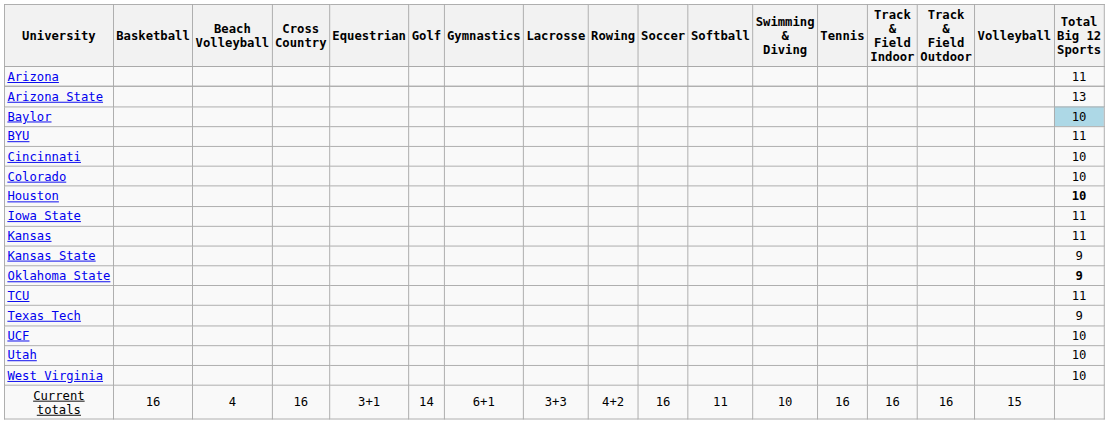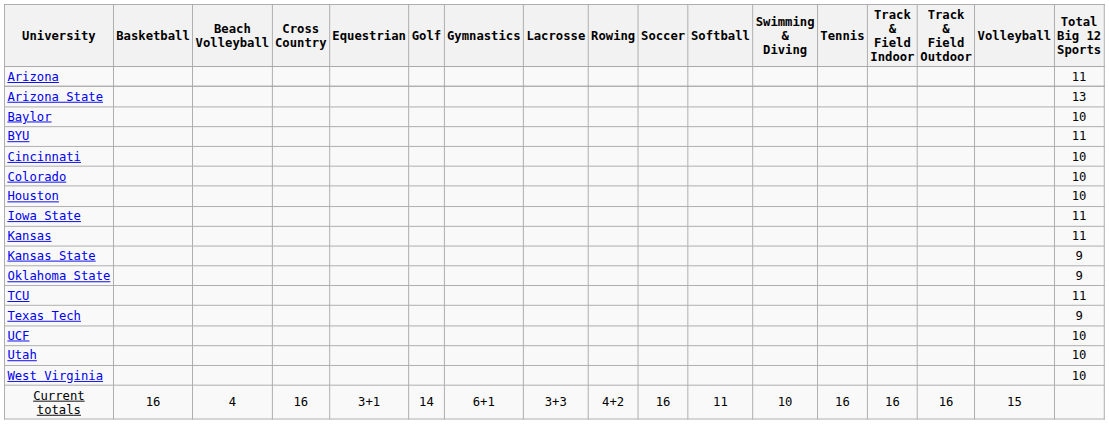(1079, 116) lightblue background -> (1079, 116) no background
(1079, 196) bold -> (1079, 196) normal
(1079, 276) bold -> (1079, 276) normal
